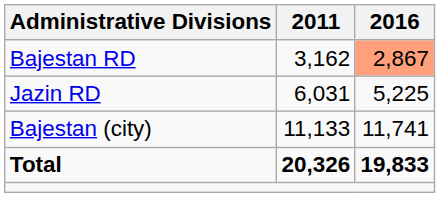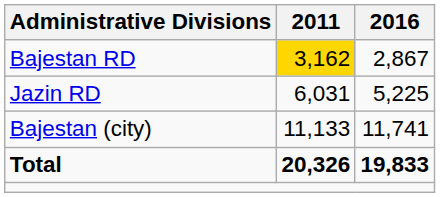(322, 57) no background -> (322, 57) gold background
(401, 57) lightsalmon background -> (401, 57) no background
